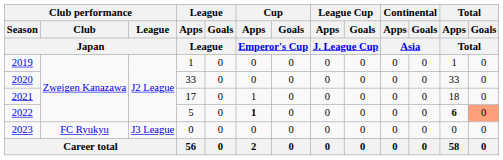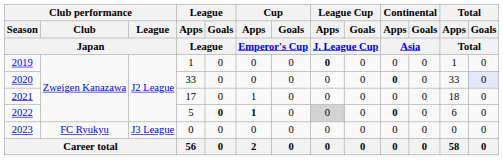(327, 63) normal -> (327, 63) bold
(395, 79) normal -> (395, 79) bold
(484, 79) no background -> (484, 79) lavender background
(220, 113) normal -> (220, 113) bold
(327, 113) no background -> (327, 113) lightgrey background
(395, 113) normal -> (395, 113) bold
(454, 113) bold -> (454, 113) normal
(484, 113) lightsalmon background -> (484, 113) no background
